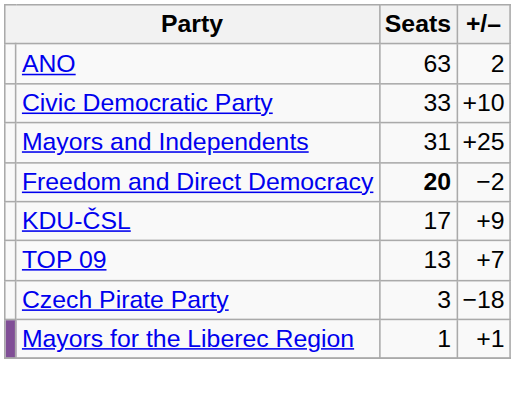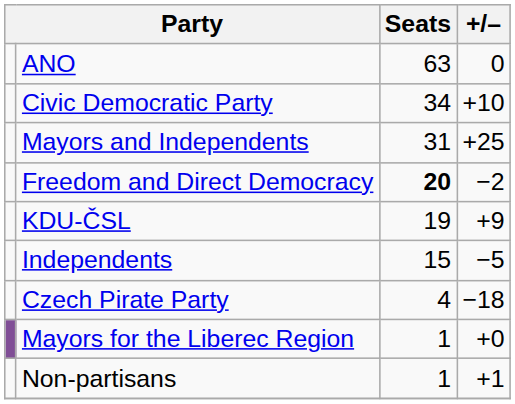(498, 63) 2 -> (498, 63) 0
(437, 102) 33 -> (437, 102) 34
(437, 220) 17 -> (437, 220) 19
+ row: (97, 260)
- row: (64, 260)
(444, 299) 3 -> (444, 299) 4
(490, 338) +1 -> (490, 338) +0
+ row: (99, 378)
